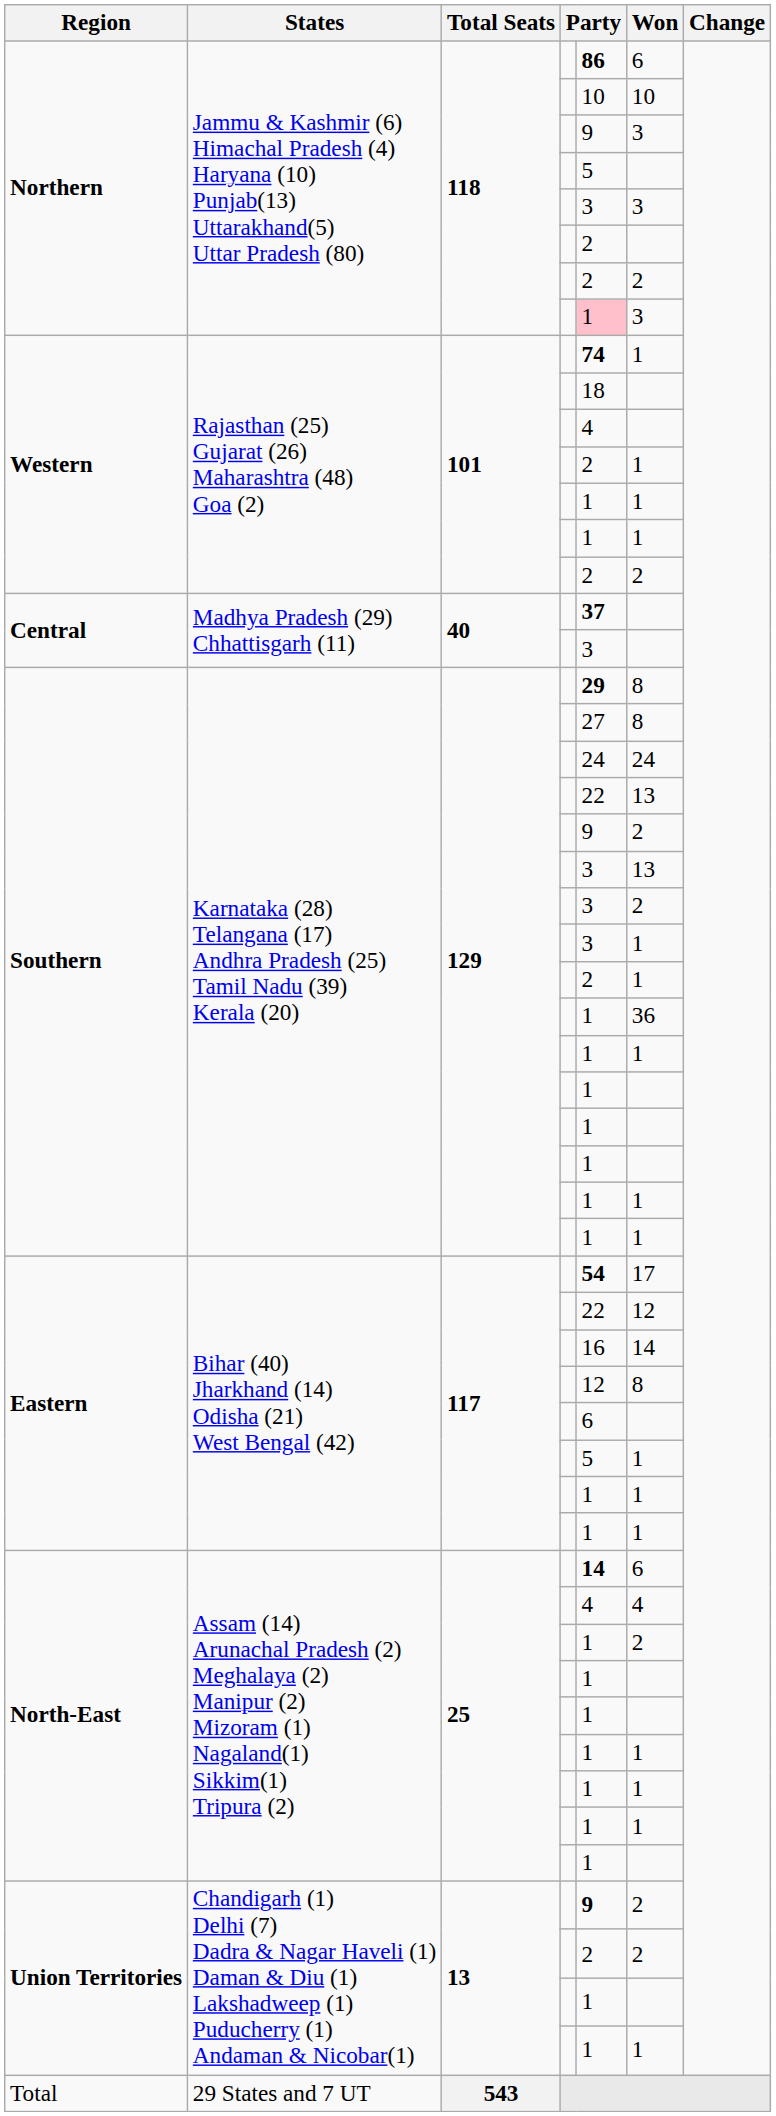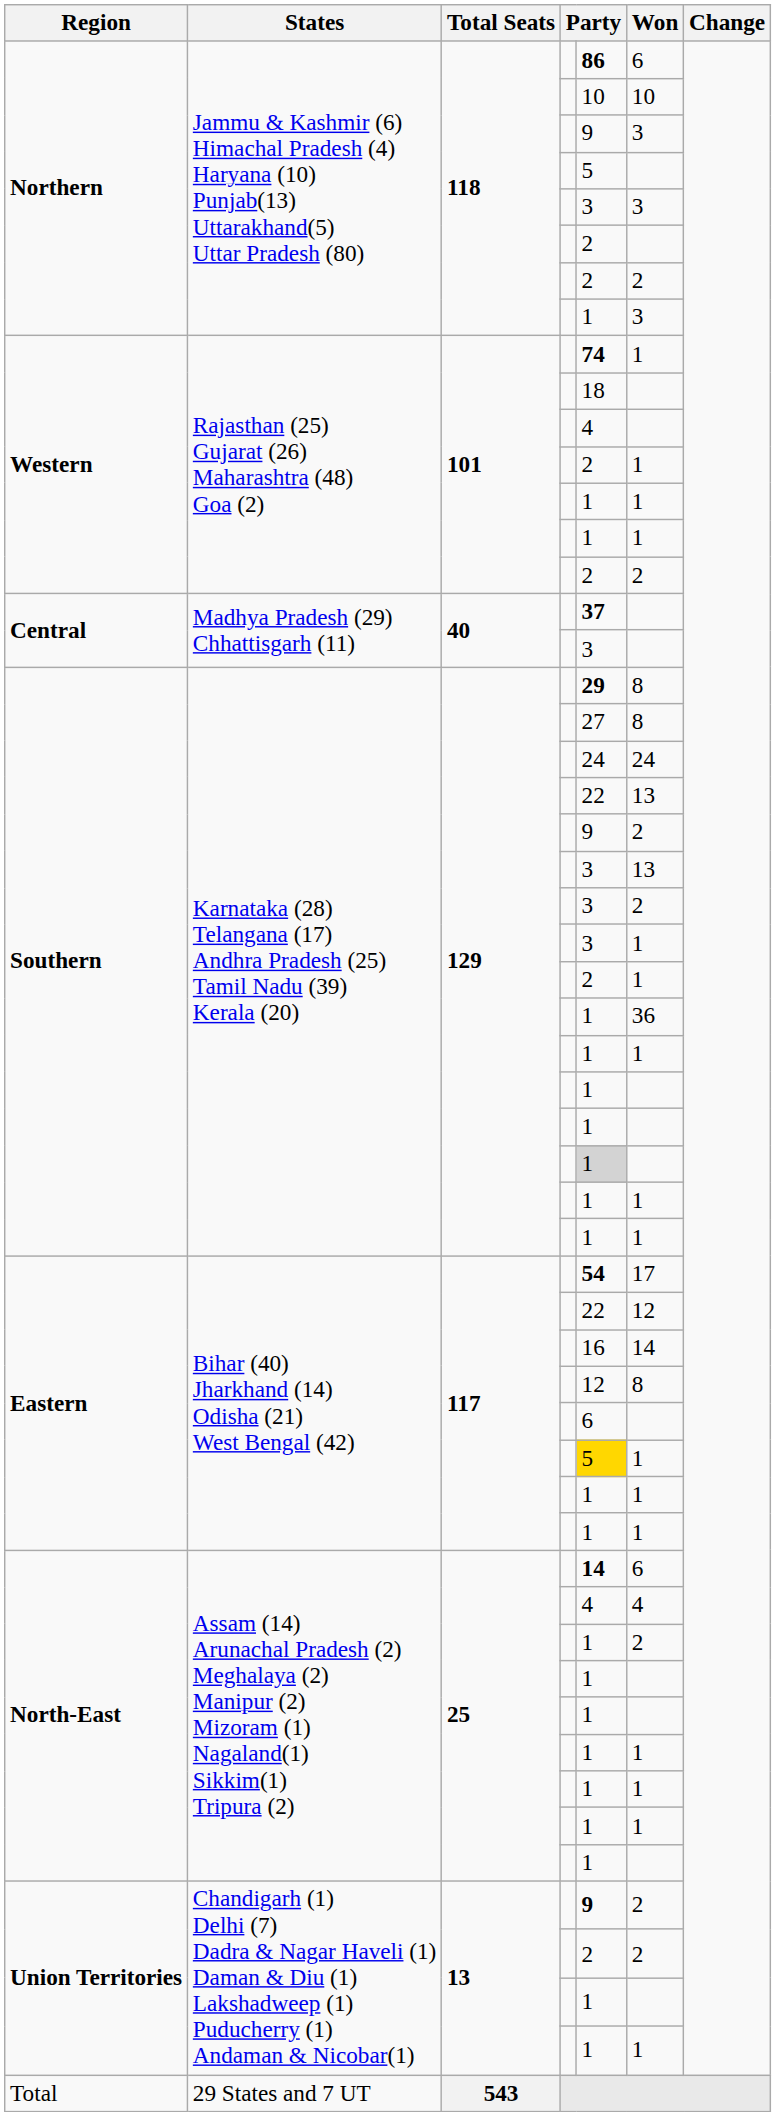(587, 317) pink background -> (587, 317) no background
(587, 1163) no background -> (587, 1163) lightgrey background
(587, 1457) no background -> (587, 1457) gold background
